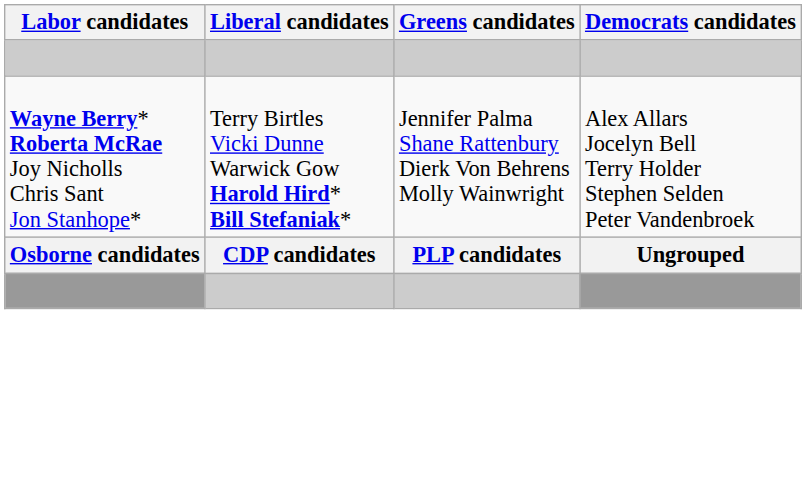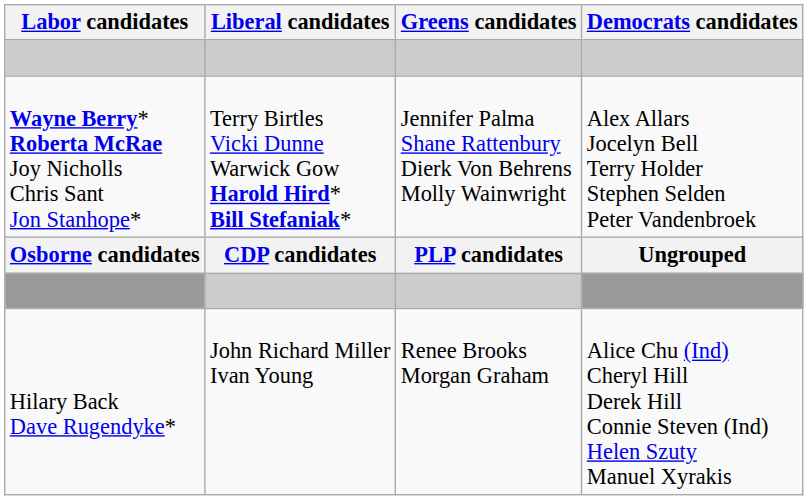+ row: (93, 414)
